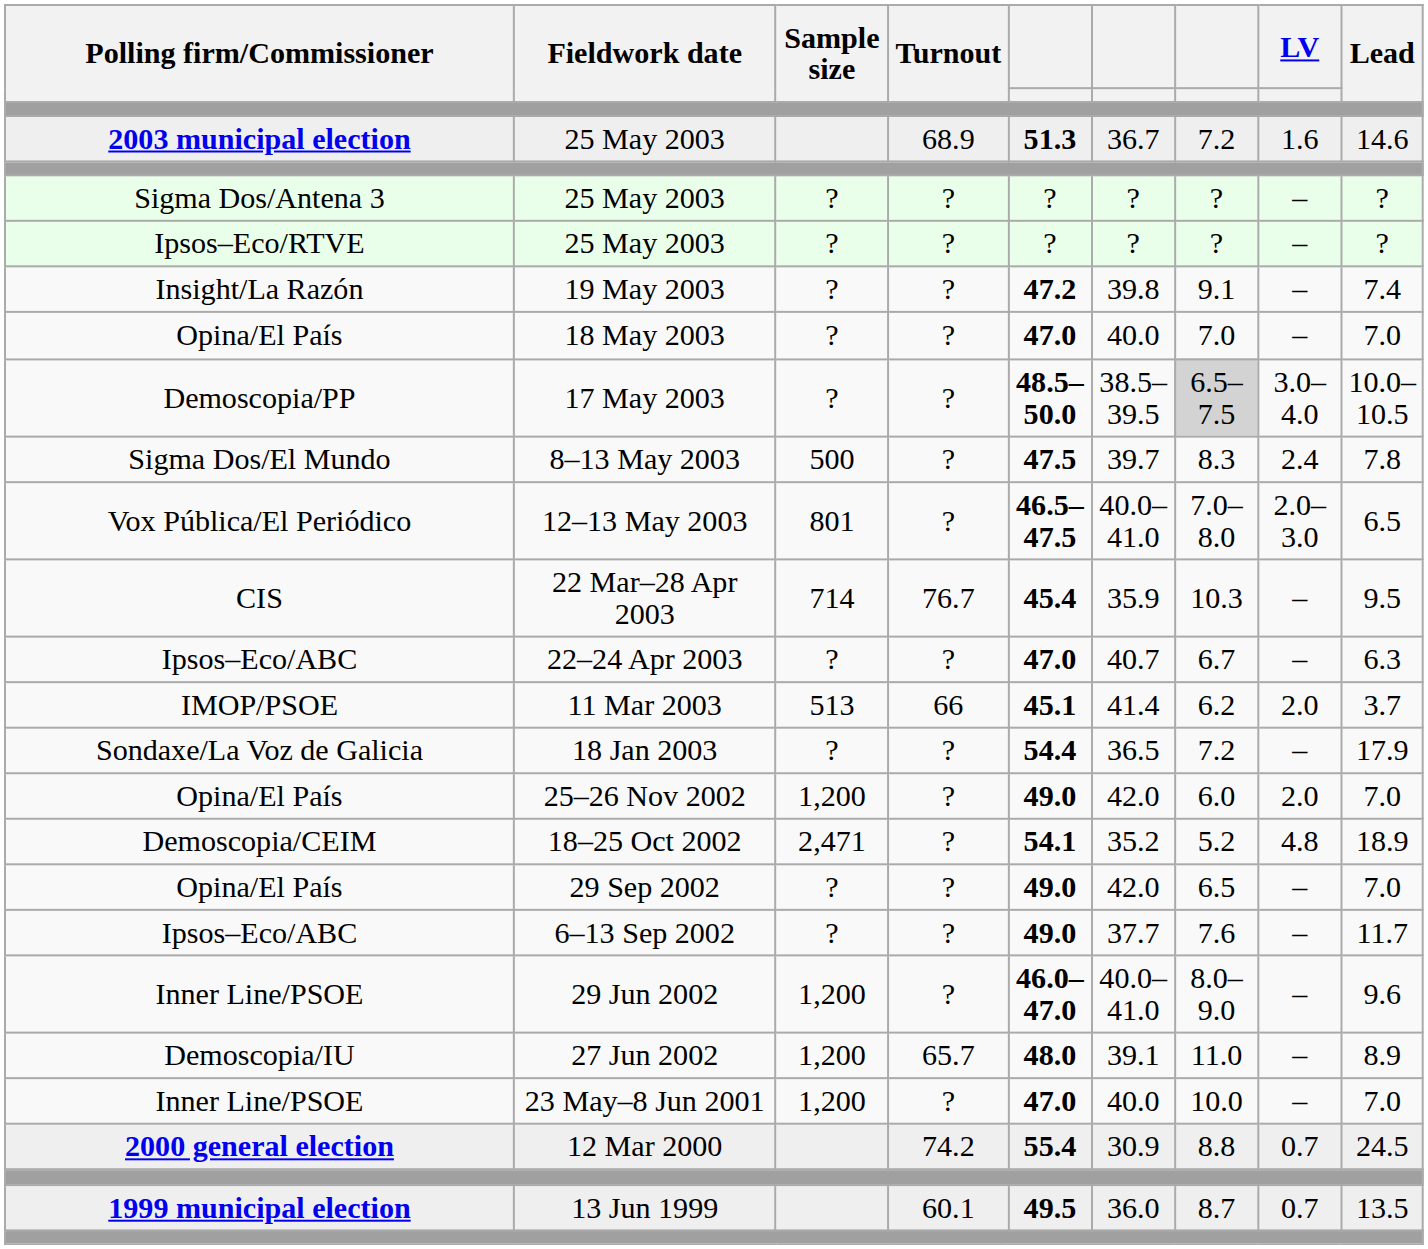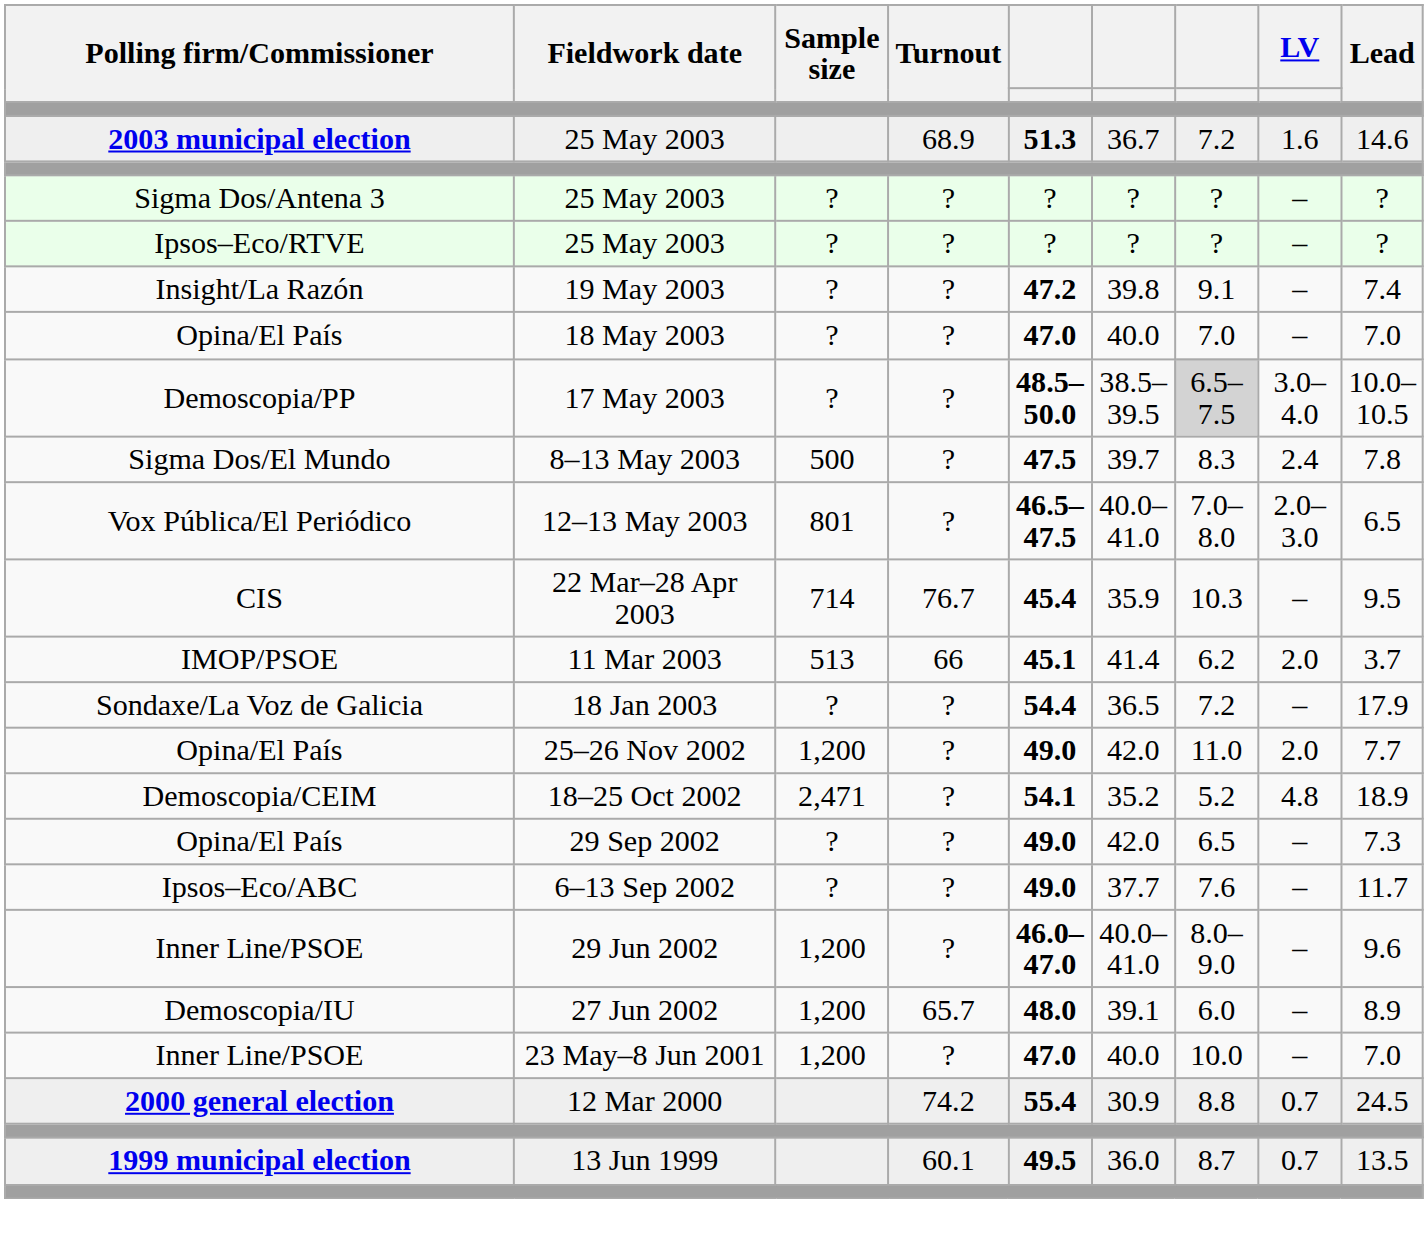- row: (259, 658)
(1216, 795) 6.0 -> (1216, 749) 11.0
(1382, 795) 7.0 -> (1382, 749) 7.7
(1382, 886) 7.0 -> (1382, 841) 7.3
(1216, 1055) 11.0 -> (1216, 1009) 6.0
